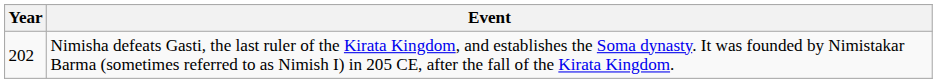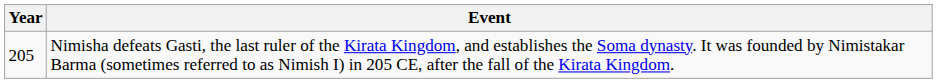(21, 54) 202 -> (21, 54) 205
